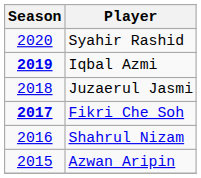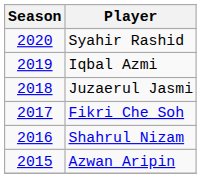(35, 65) bold -> (35, 65) normal
(35, 113) bold -> (35, 113) normal
